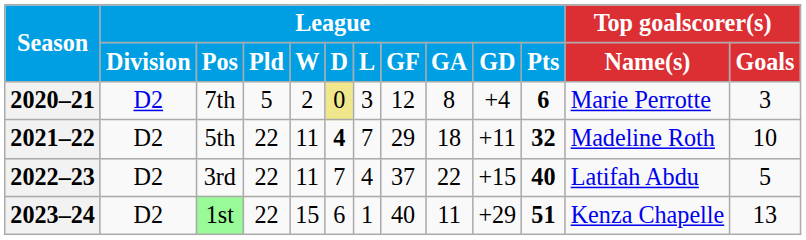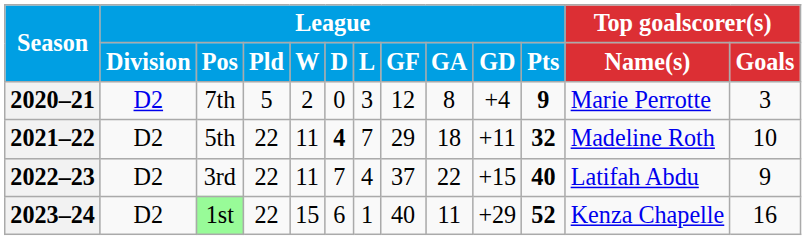(339, 100) khaki background -> (339, 100) no background
(543, 100) 6 -> (543, 100) 9
(765, 176) 5 -> (765, 176) 9
(543, 215) 51 -> (543, 215) 52
(765, 215) 13 -> (765, 215) 16
